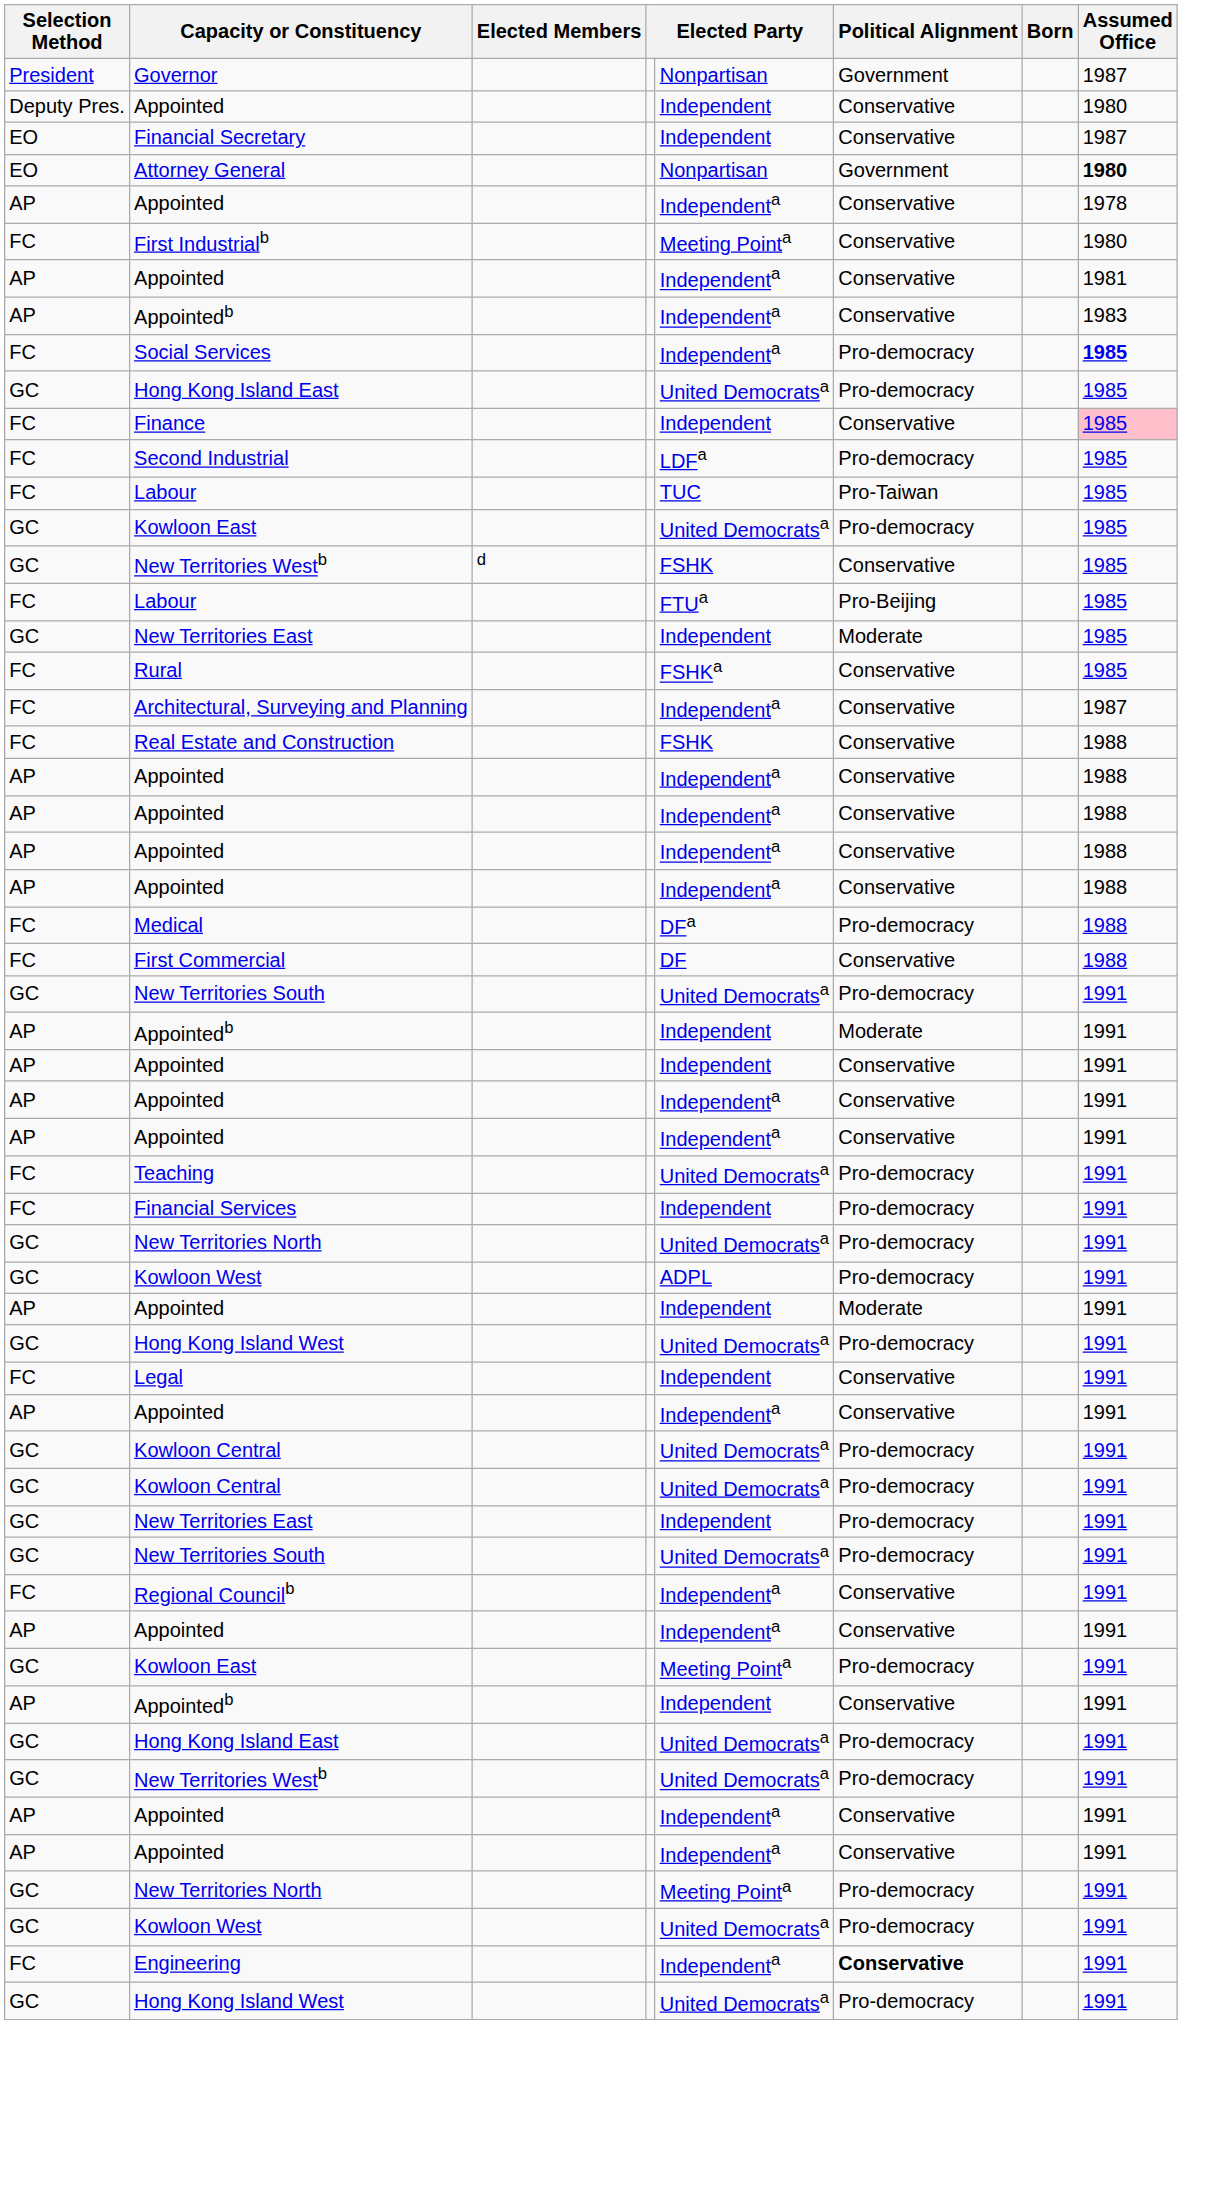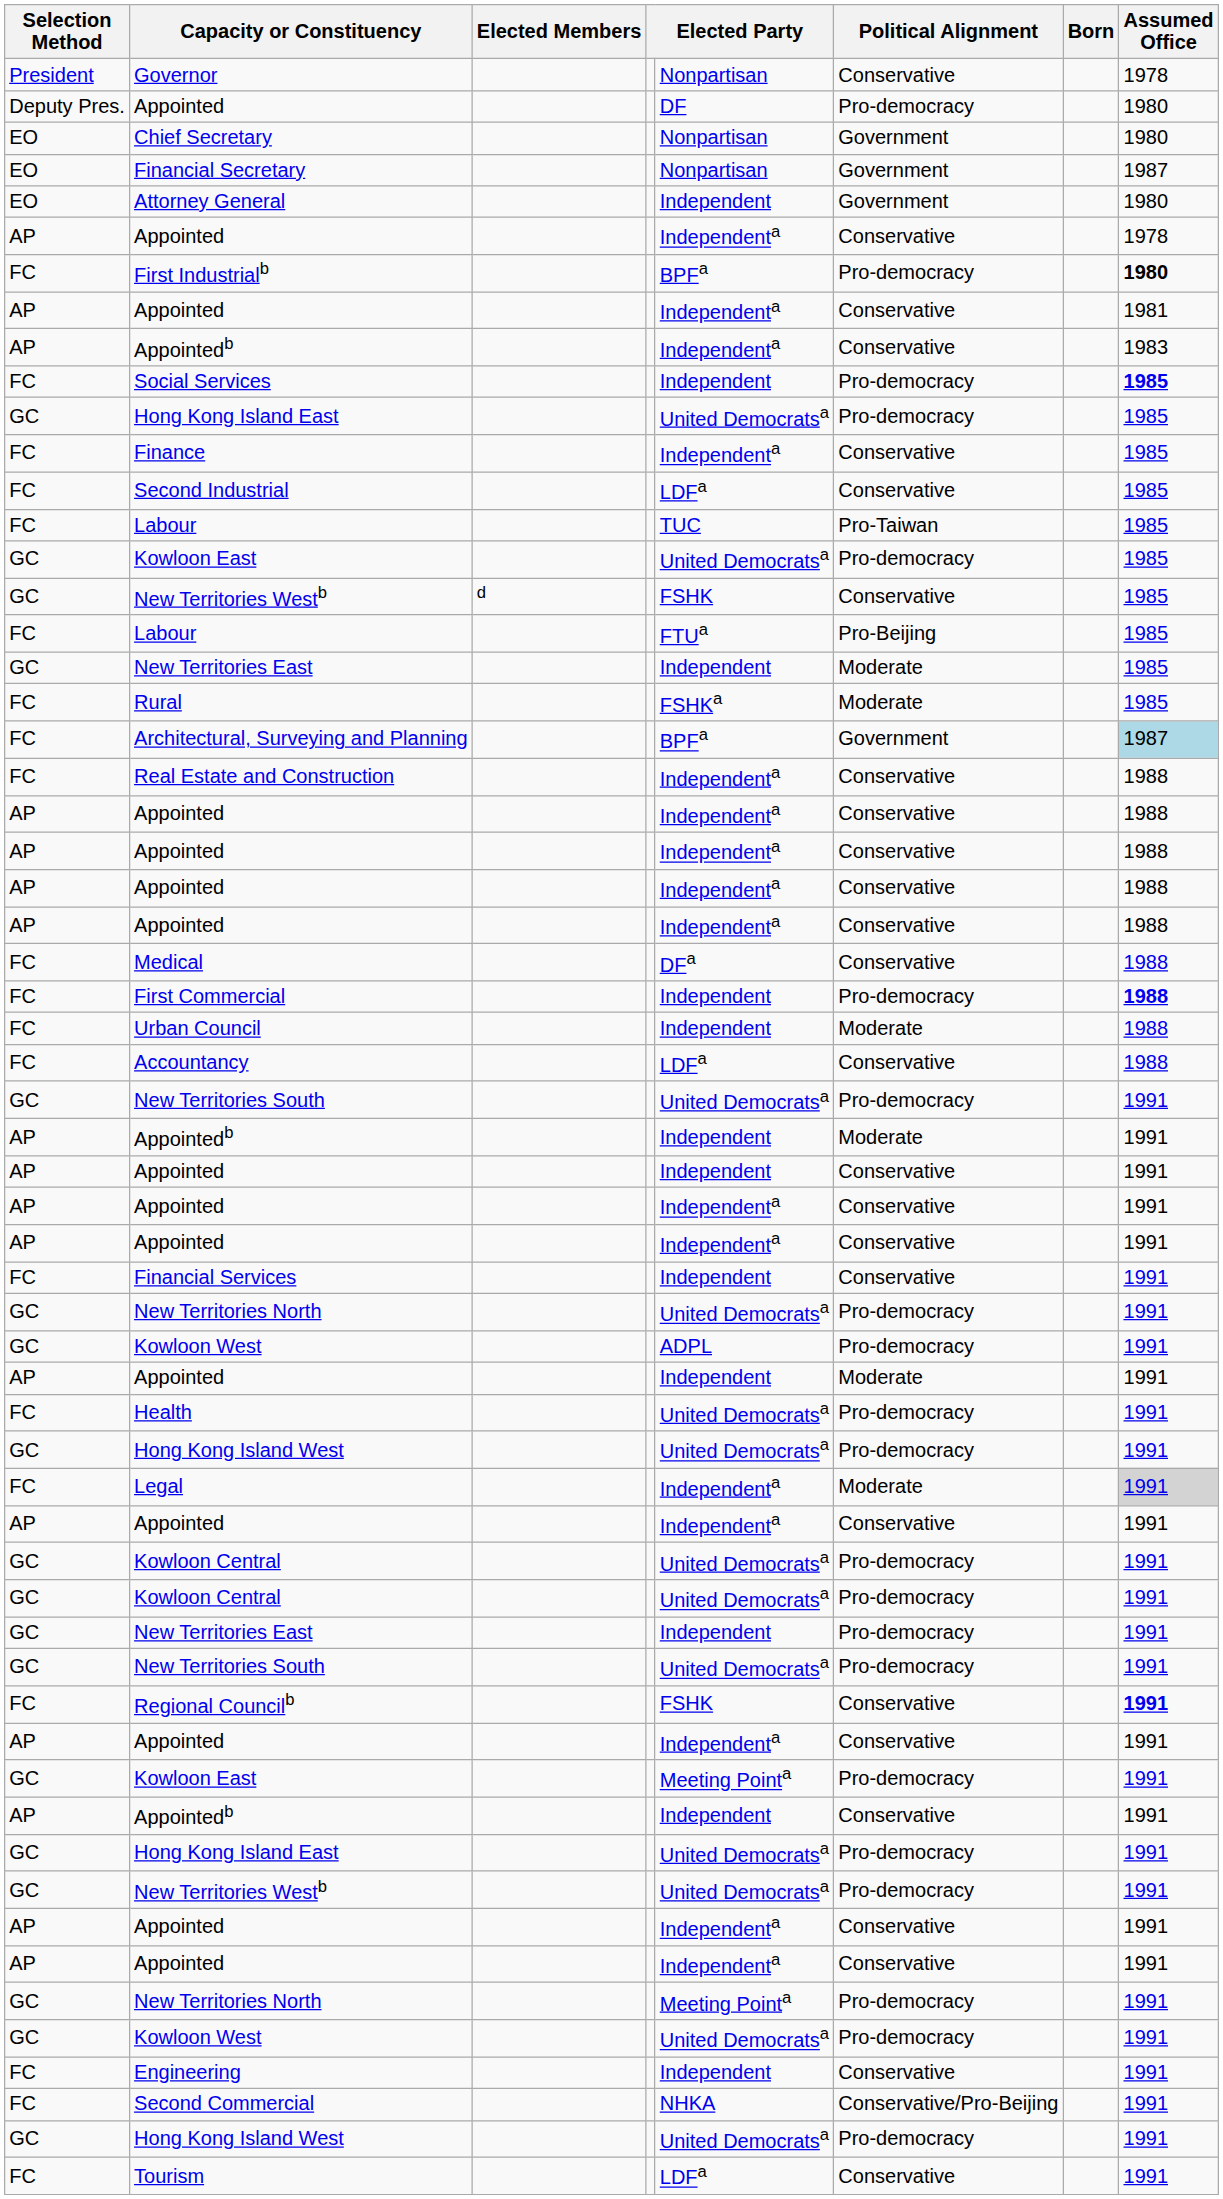(893, 74) Government -> (897, 74) Conservative
(1105, 74) 1987 -> (1146, 74) 1978
(715, 106) Independent -> (673, 106) DF
(897, 106) Conservative -> (906, 106) Pro-democracy
+ row: (24, 138)
(715, 138) Independent -> (714, 169) Nonpartisan
(897, 138) Conservative -> (893, 169) Government
(714, 169) Nonpartisan -> (715, 201) Independent
(1105, 169) bold -> (1146, 201) normal
(726, 241) Meeting Pointa -> (684, 273) BPFa
(897, 241) Conservative -> (906, 272) Pro-democracy
(1105, 241) normal -> (1146, 272) bold
(720, 352) Independenta -> (715, 381) Independent
(715, 424) Independent -> (720, 453) Independenta
(1105, 424) pink background -> (1146, 453) no background
(906, 458) Pro-democracy -> (897, 490) Conservative
(897, 670) Conservative -> (881, 702) Moderate
(720, 707) Independenta -> (684, 739) BPFa
(897, 707) Conservative -> (893, 739) Government
(1105, 707) no background -> (1146, 739) lightblue background
(686, 742) FSHK -> (720, 776) Independenta
(906, 925) Pro-democracy -> (897, 962) Conservative
(673, 959) DF -> (715, 996) Independent
(897, 959) Conservative -> (906, 996) Pro-democracy
(1105, 959) normal -> (1146, 996) bold
+ row: (23, 1028)
+ row: (23, 1062)
- row: (23, 1174)
(906, 1208) Pro-democracy -> (897, 1277) Conservative
+ row: (23, 1412)
(715, 1378) Independent -> (720, 1486) Independenta
(897, 1378) Conservative -> (881, 1486) Moderate
(1105, 1378) no background -> (1146, 1486) lightgrey background
(720, 1592) Independenta -> (686, 1704) FSHK
(1105, 1592) normal -> (1146, 1704) bold
(720, 1963) Independenta -> (715, 2072) Independent
(901, 1963) bold -> (897, 2072) normal
+ row: (23, 2104)
+ row: (23, 2175)
